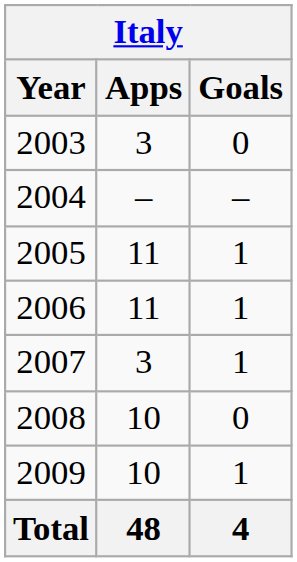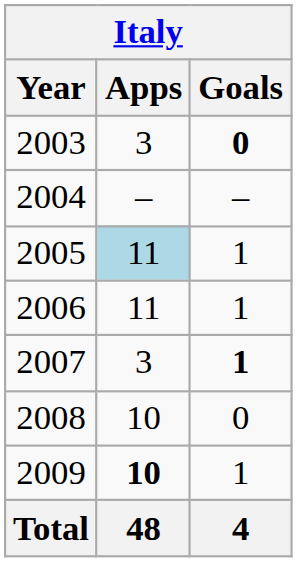(241, 142) normal -> (241, 142) bold
(144, 252) no background -> (144, 252) lightblue background
(241, 362) normal -> (241, 362) bold
(144, 472) normal -> (144, 472) bold
